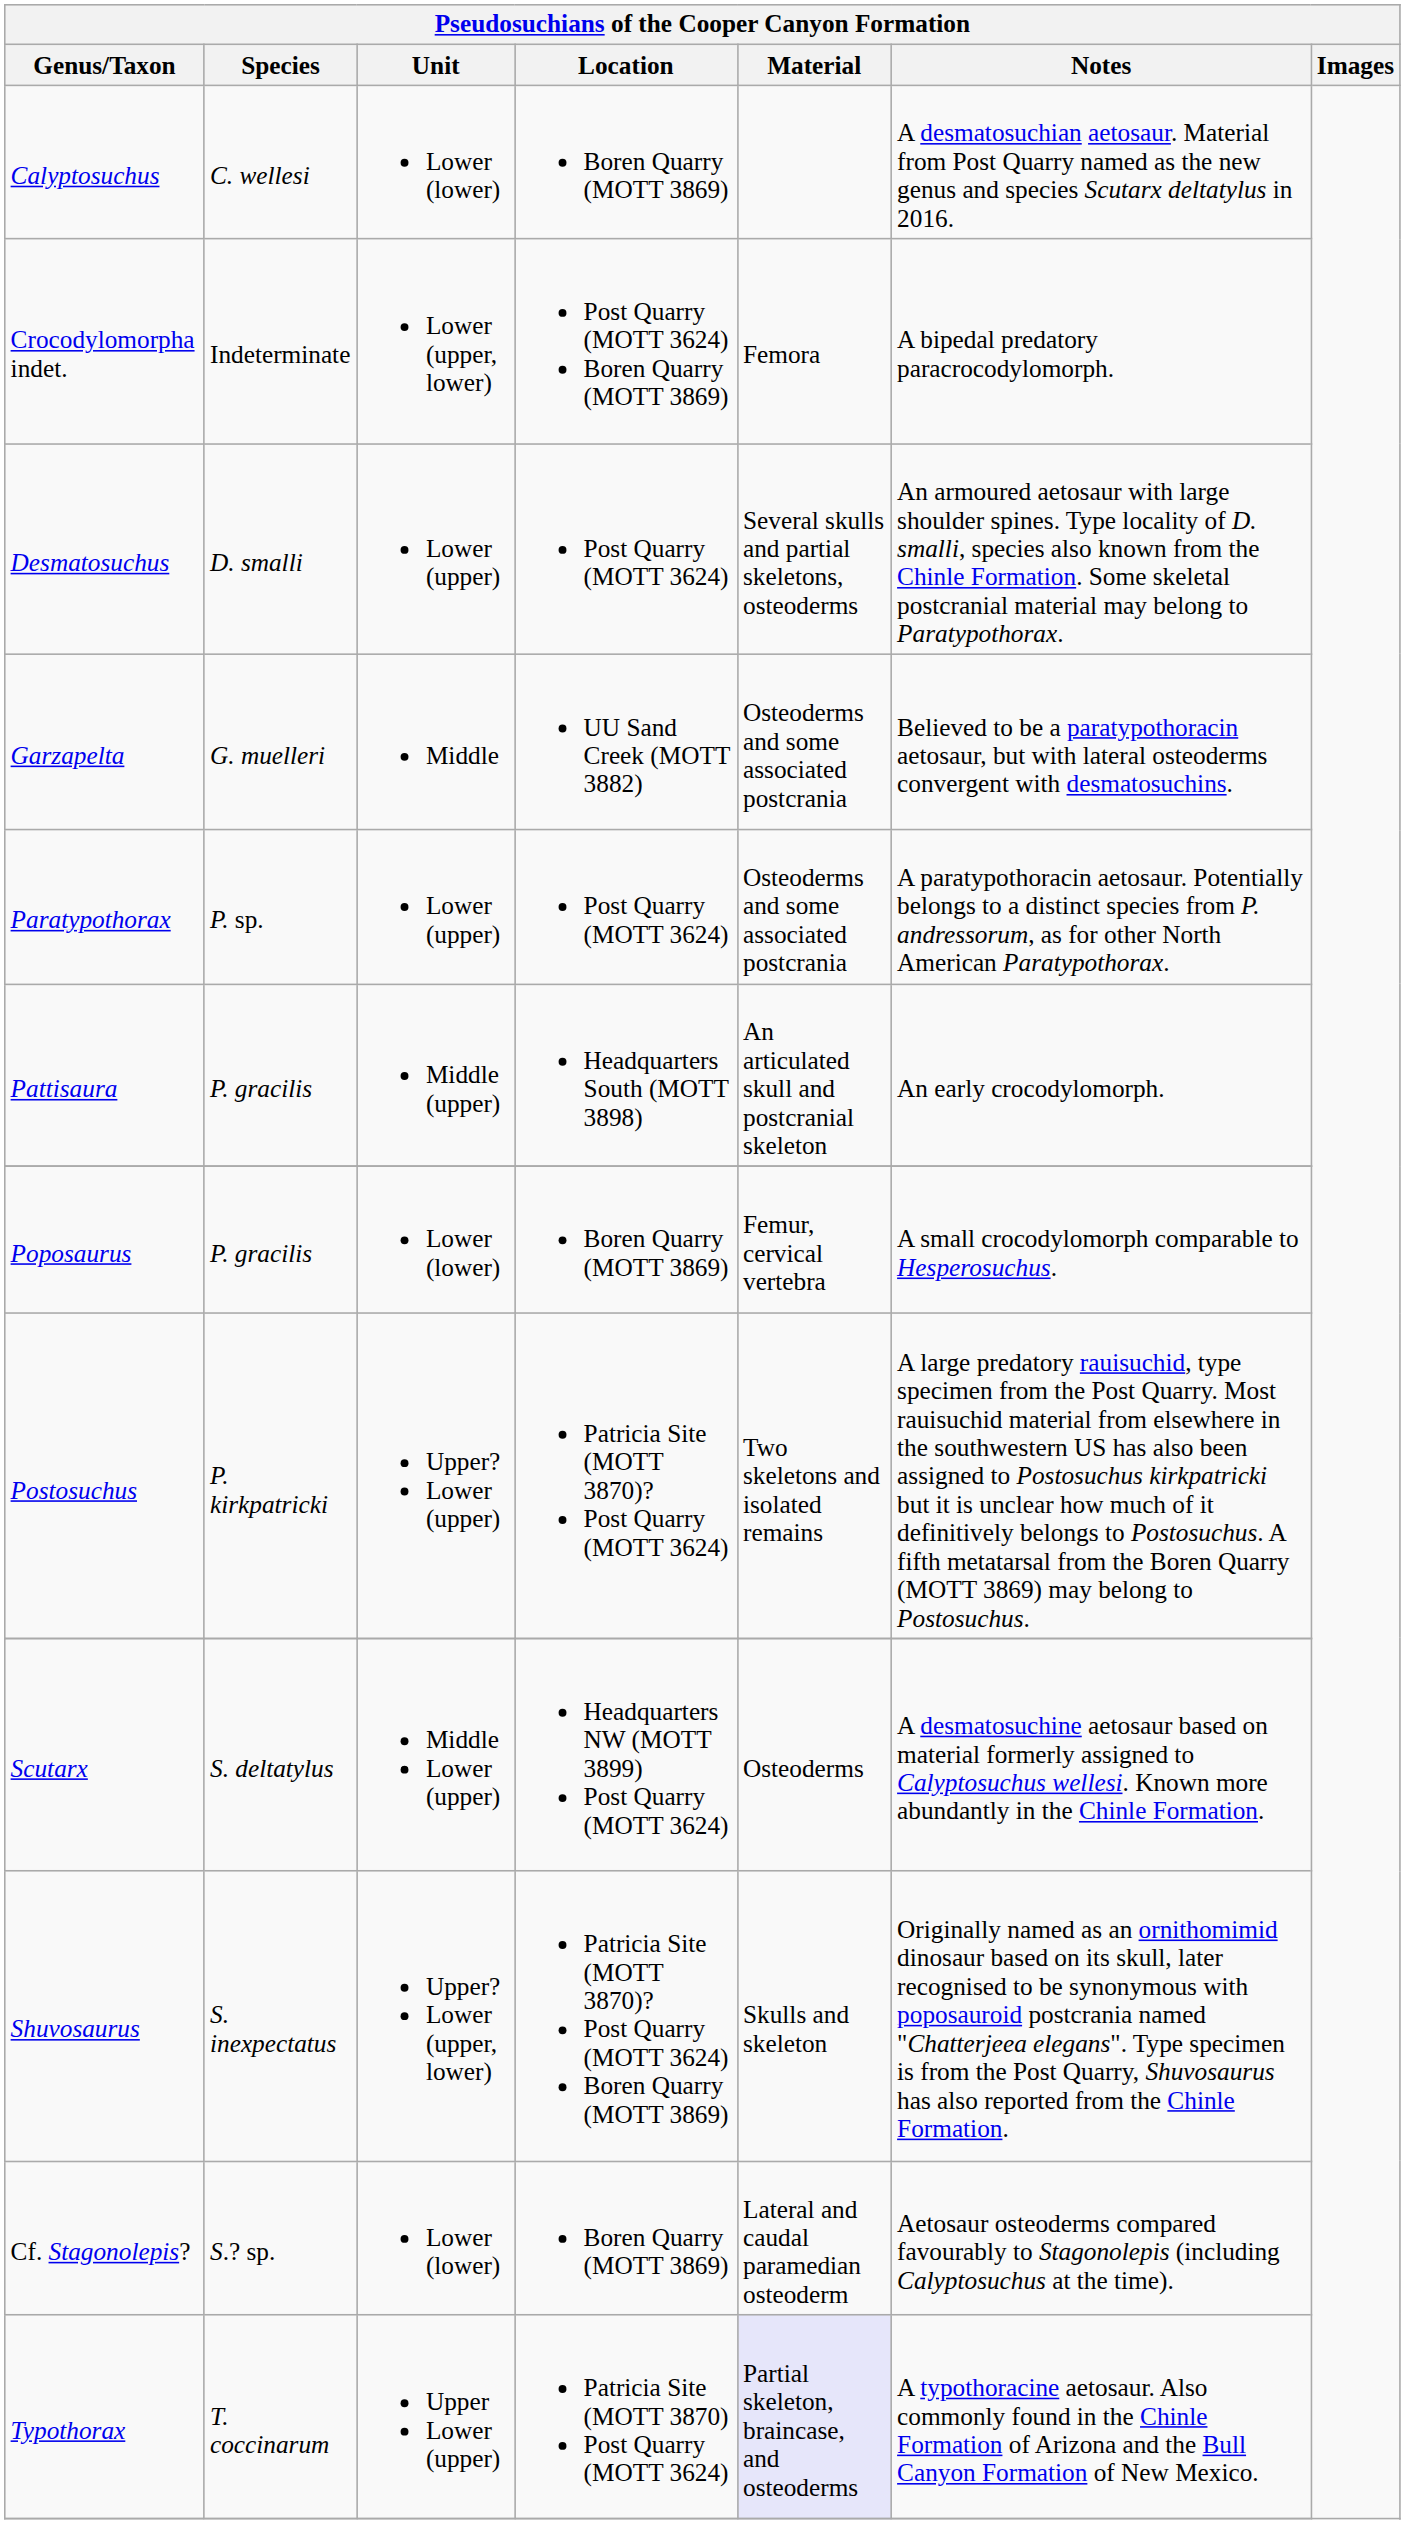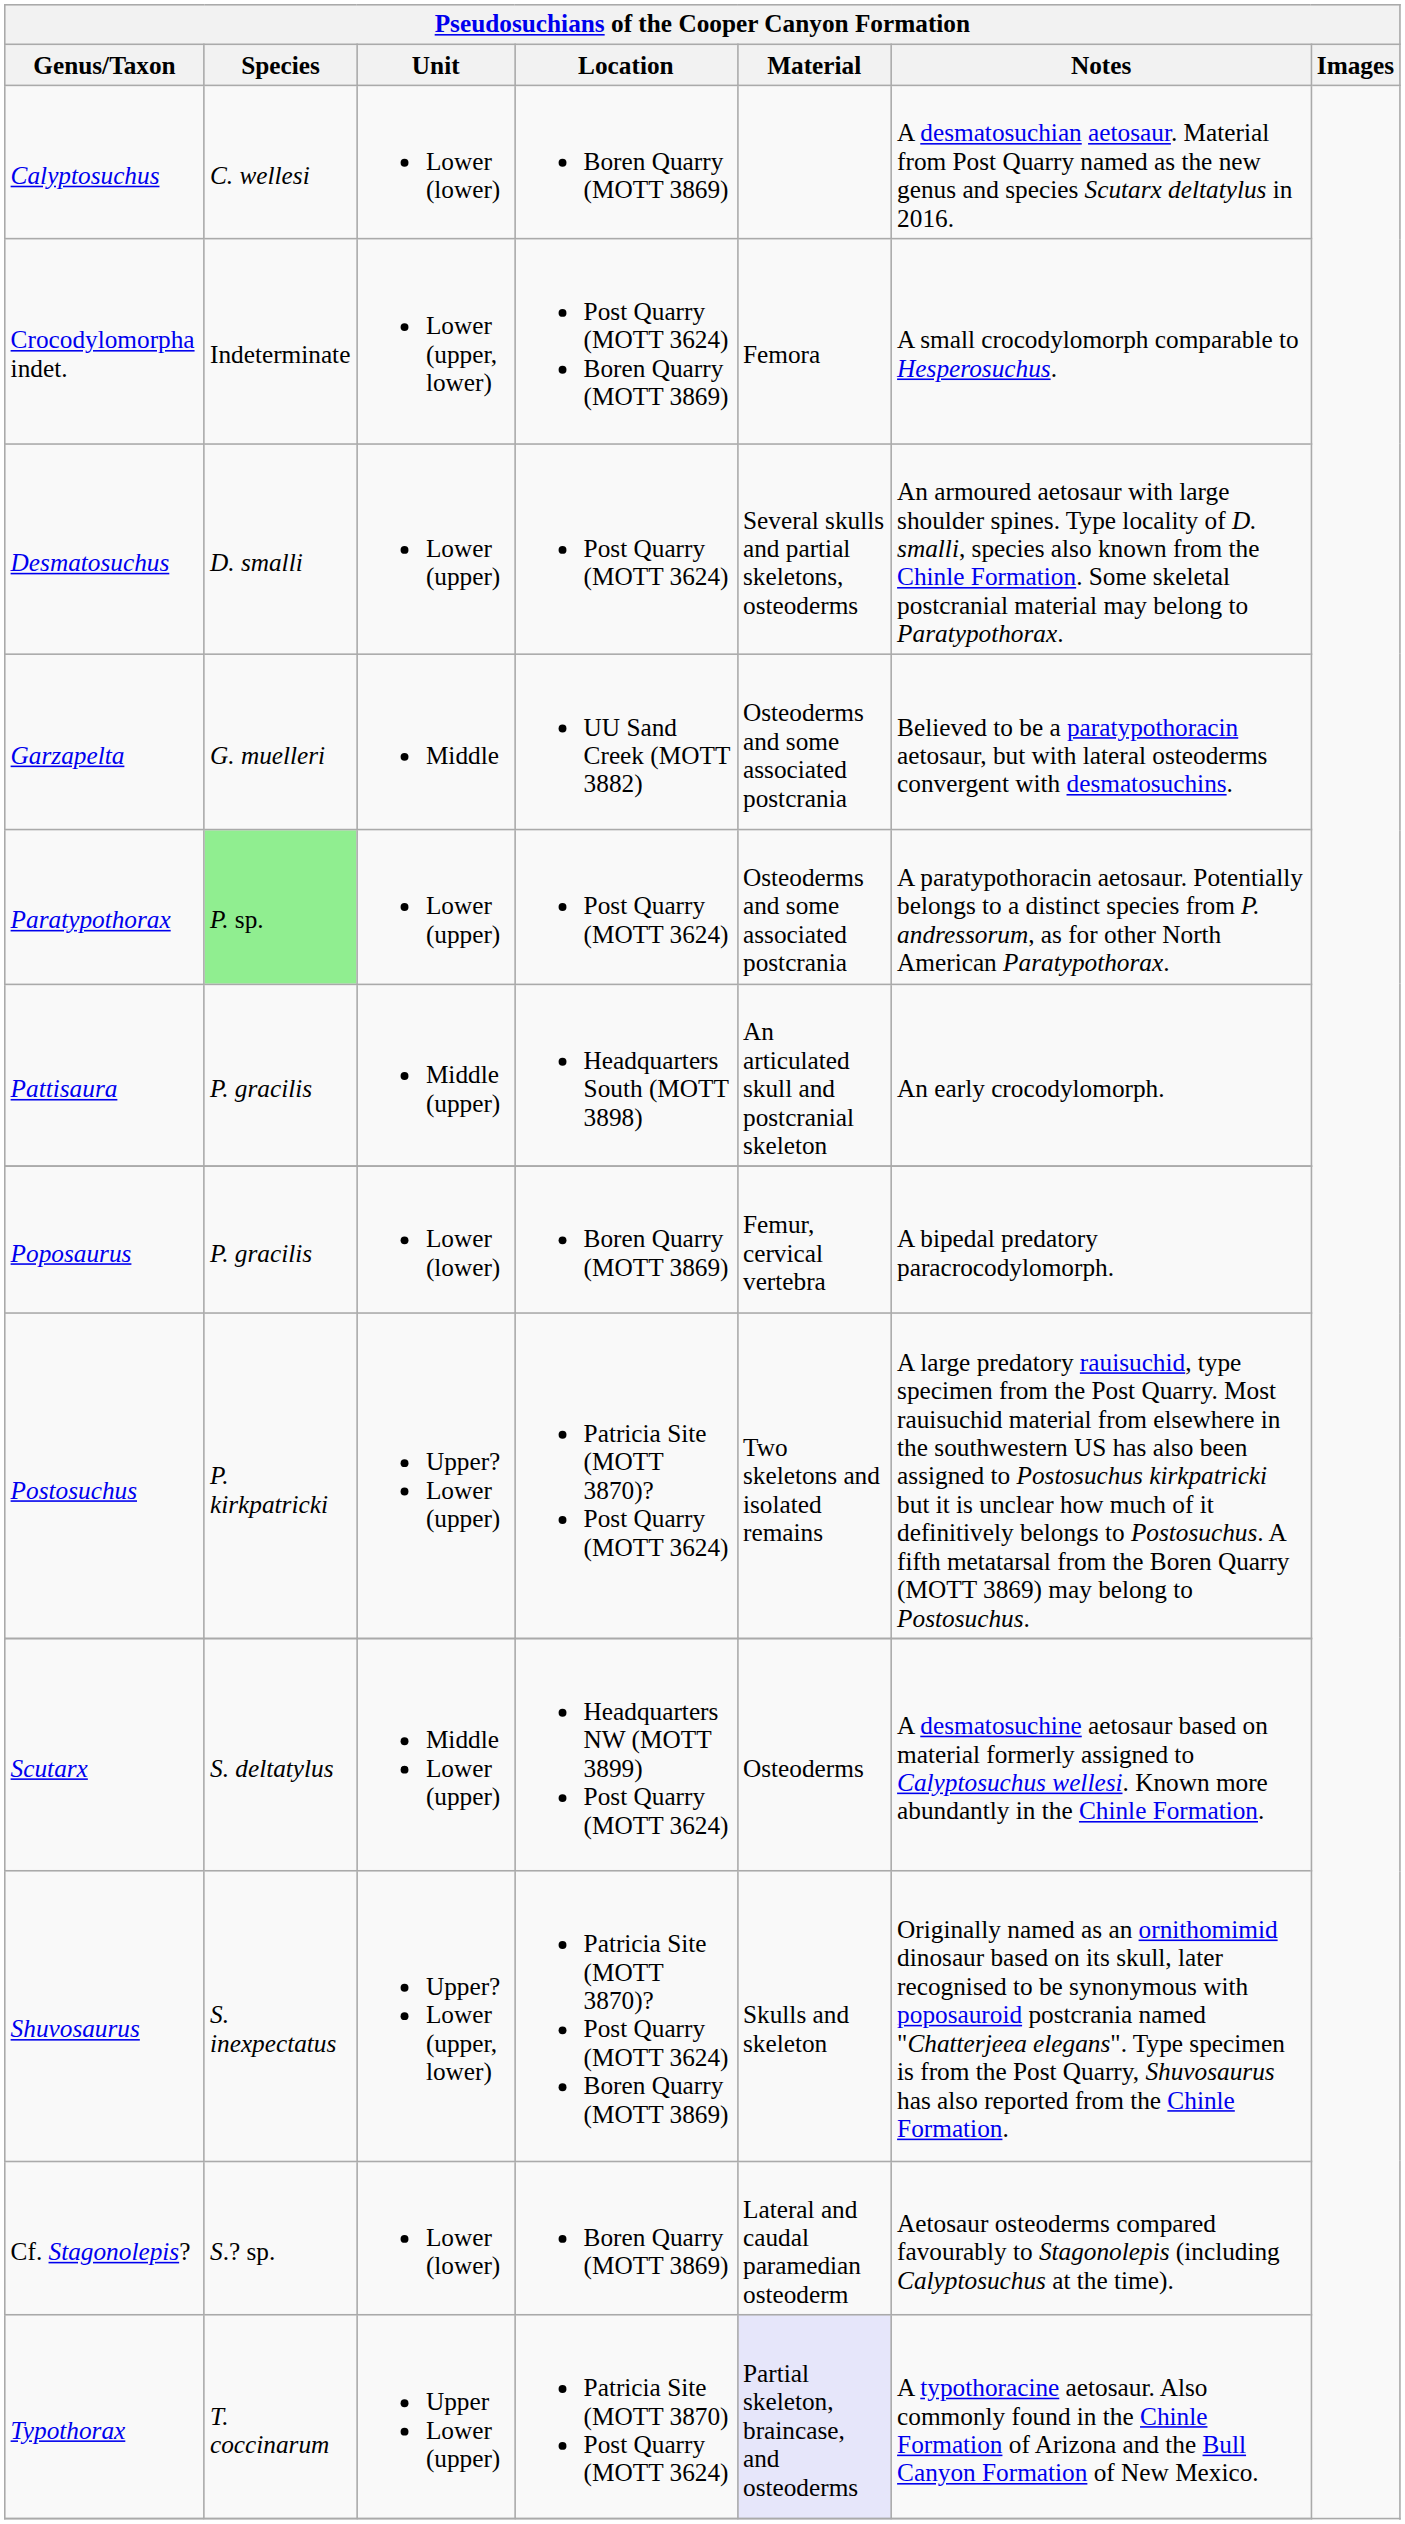(1006, 354) A bipedal predatory paracrocodylomorph. -> (1098, 354) A small crocodylomorph comparable to Hesperosuchus.
(237, 920) no background -> (237, 920) lightgreen background
(1098, 1253) A small crocodylomorph comparable to Hesperosuchus. -> (1006, 1253) A bipedal predatory paracrocodylomorph.
